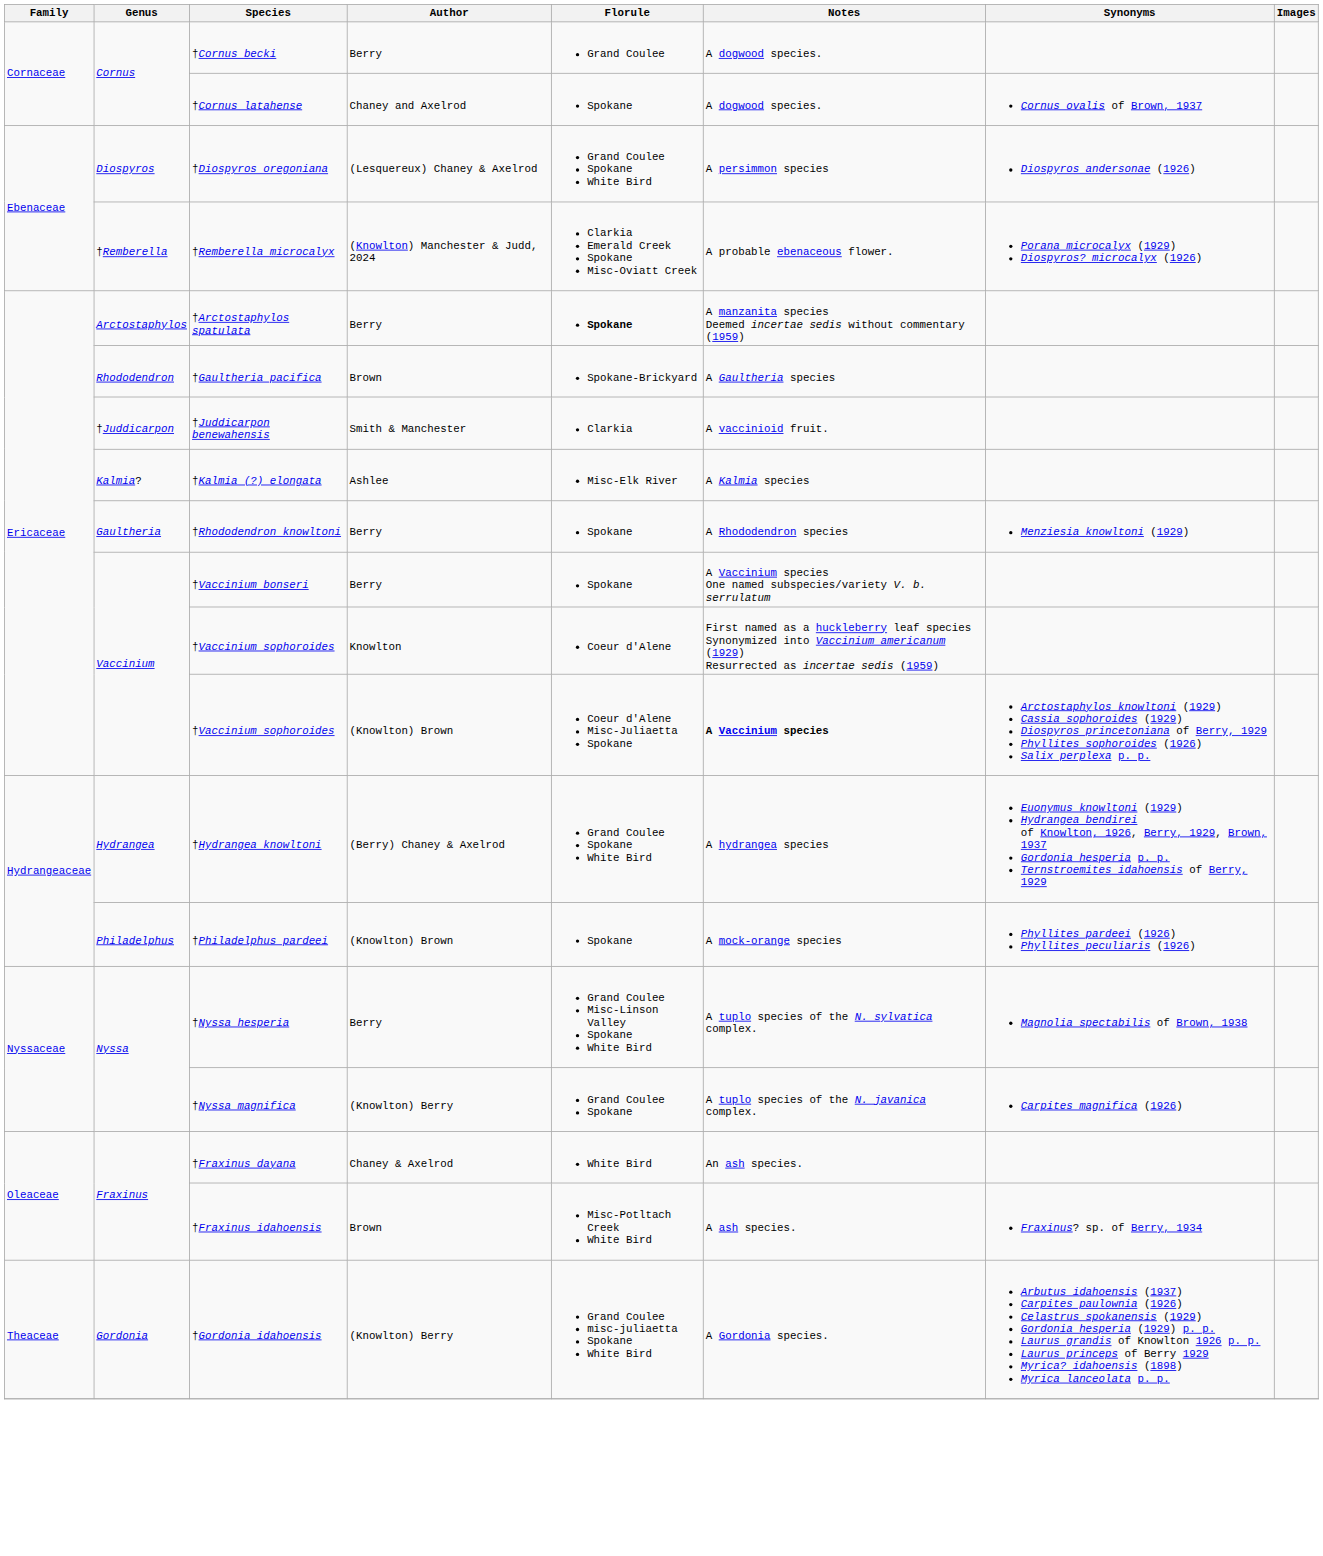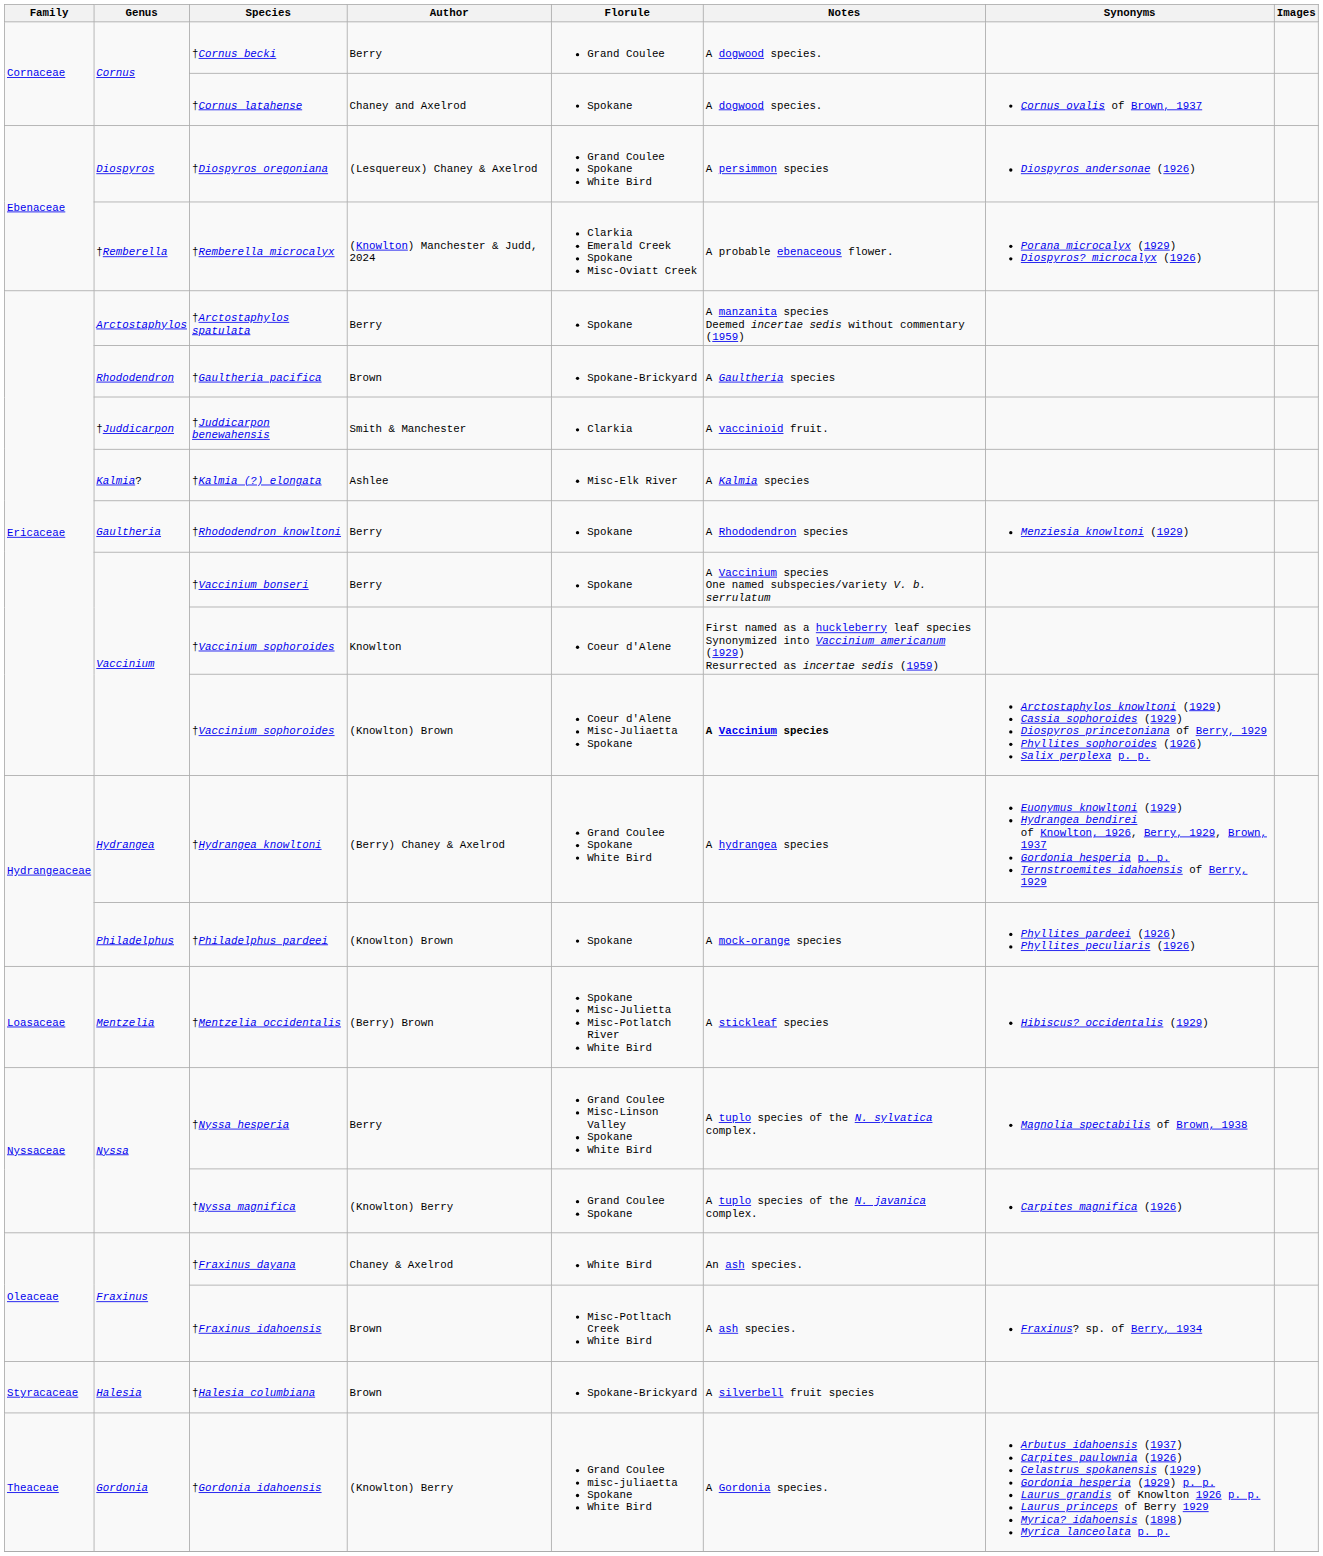(627, 324) bold -> (627, 324) normal
+ row: (267, 1023)
+ row: (254, 1393)
